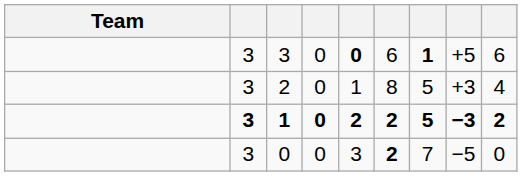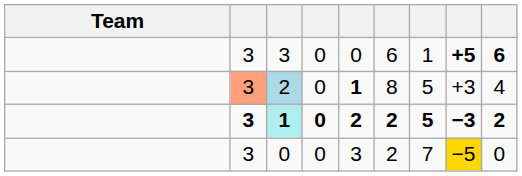(356, 54) bold -> (356, 54) normal
(428, 54) bold -> (428, 54) normal
(464, 54) normal -> (464, 54) bold
(499, 54) normal -> (499, 54) bold
(248, 87) no background -> (248, 87) lightsalmon background
(284, 87) no background -> (284, 87) lightblue background
(356, 87) normal -> (356, 87) bold
(284, 120) no background -> (284, 120) paleturquoise background
(392, 154) bold -> (392, 154) normal
(464, 154) no background -> (464, 154) gold background
